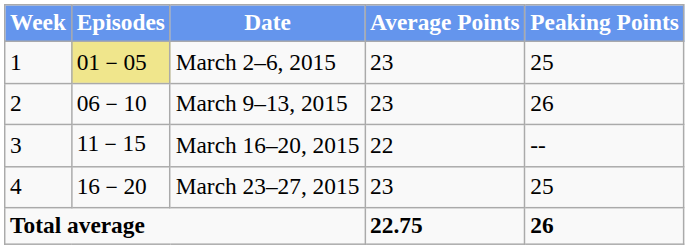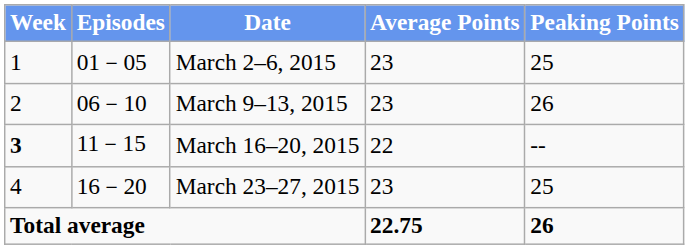(112, 61) khaki background -> (112, 61) no background
(16, 145) normal -> (16, 145) bold
